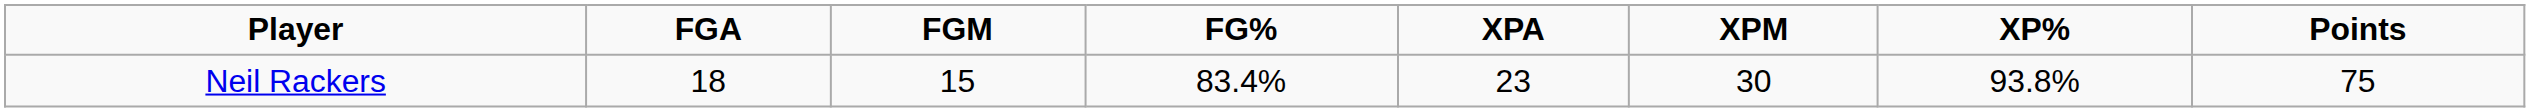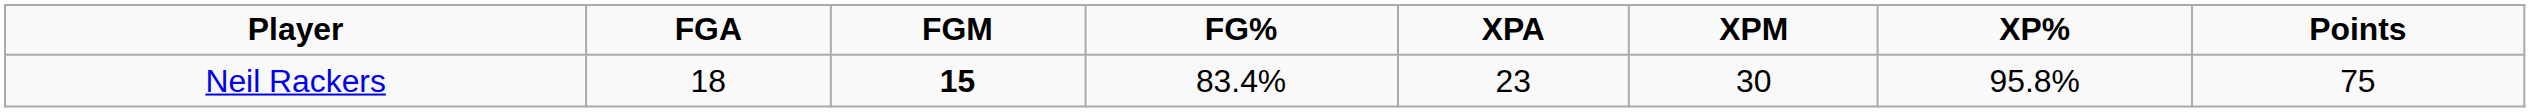(957, 80) normal -> (957, 80) bold
(2035, 80) 93.8% -> (2035, 80) 95.8%
